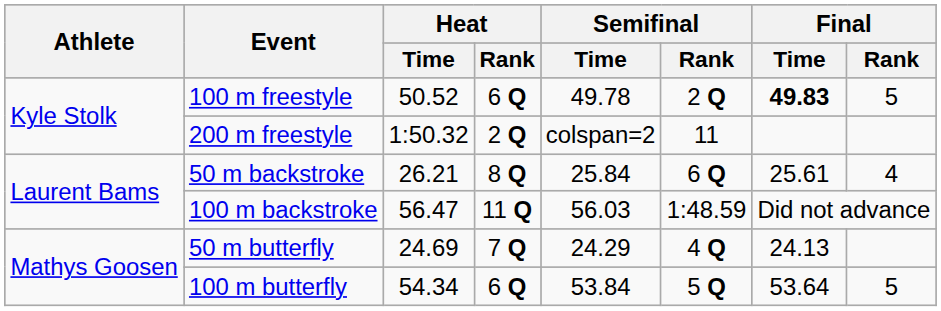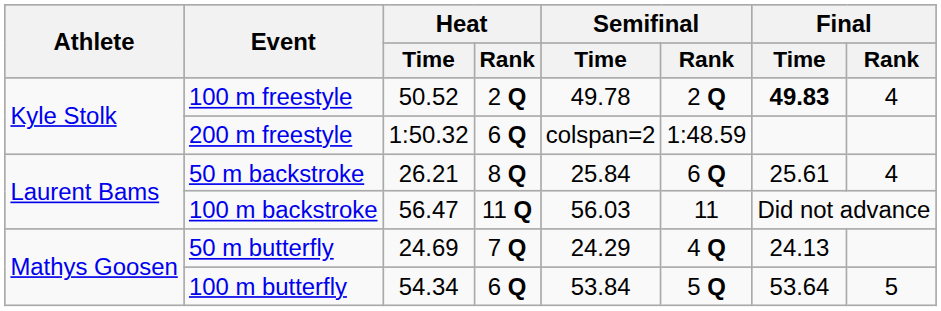(507, 98) 6 Q -> (507, 98) 2 Q
(891, 98) 5 -> (891, 98) 4
(507, 135) 2 Q -> (507, 135) 6 Q
(706, 135) 11 -> (706, 135) 1:48.59
(706, 211) 1:48.59 -> (706, 211) 11
